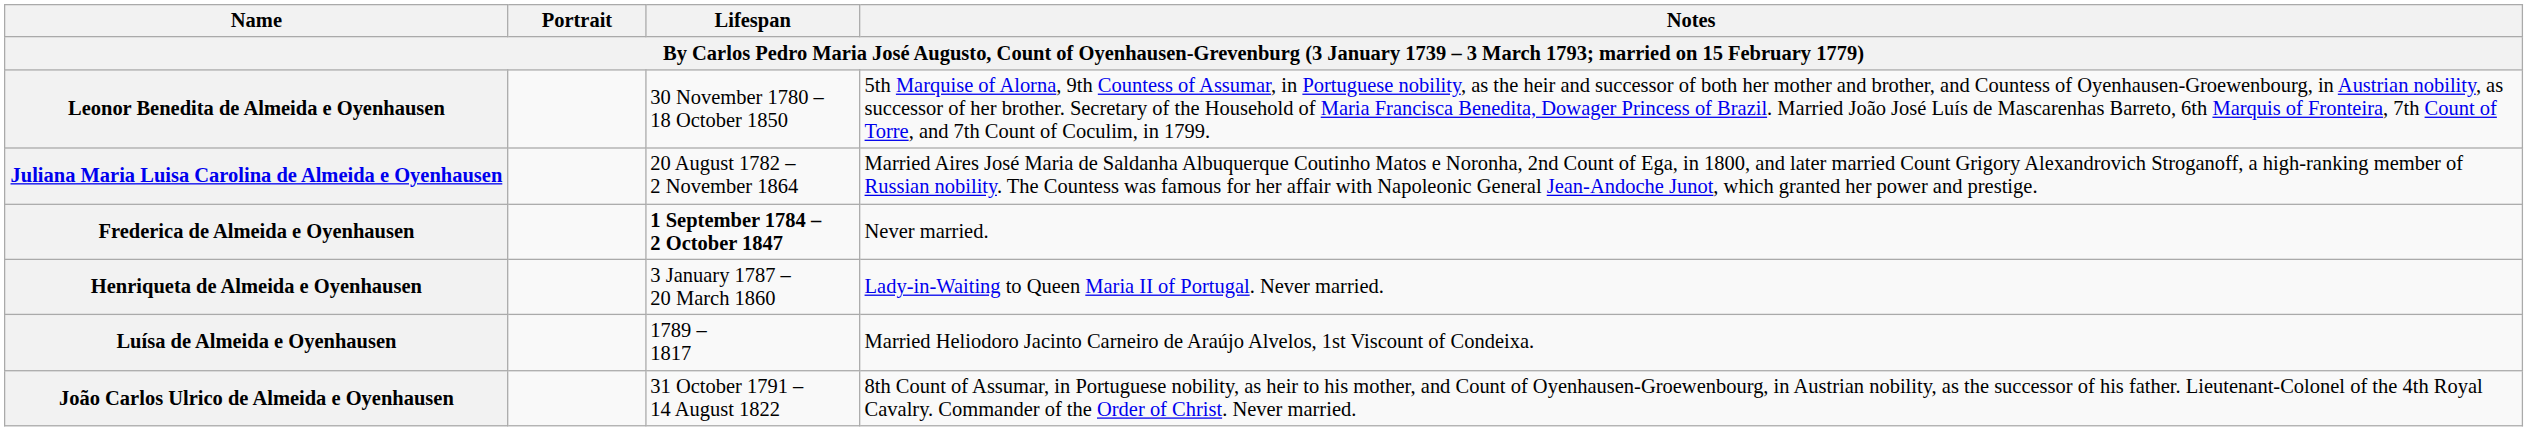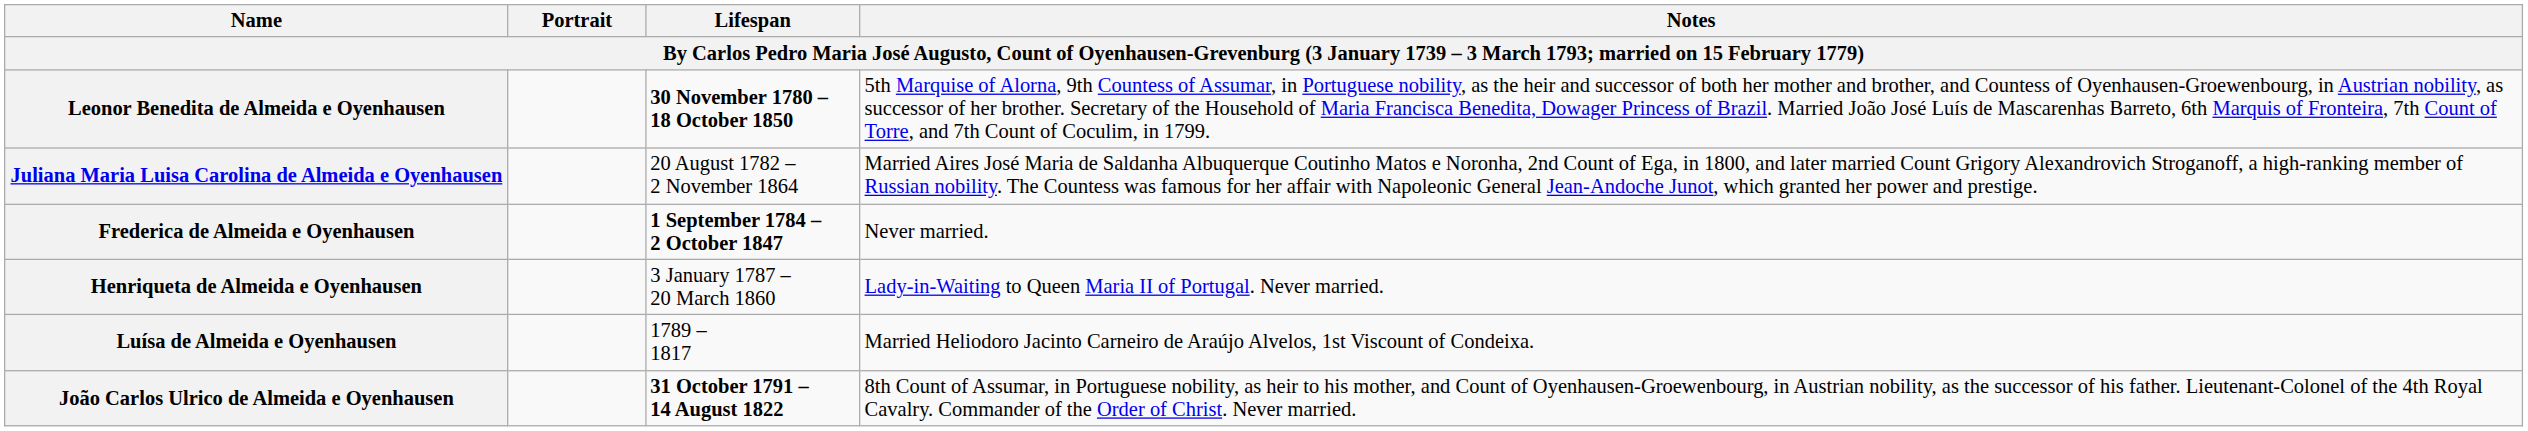(737, 108) normal -> (739, 108) bold
(727, 397) normal -> (729, 397) bold
